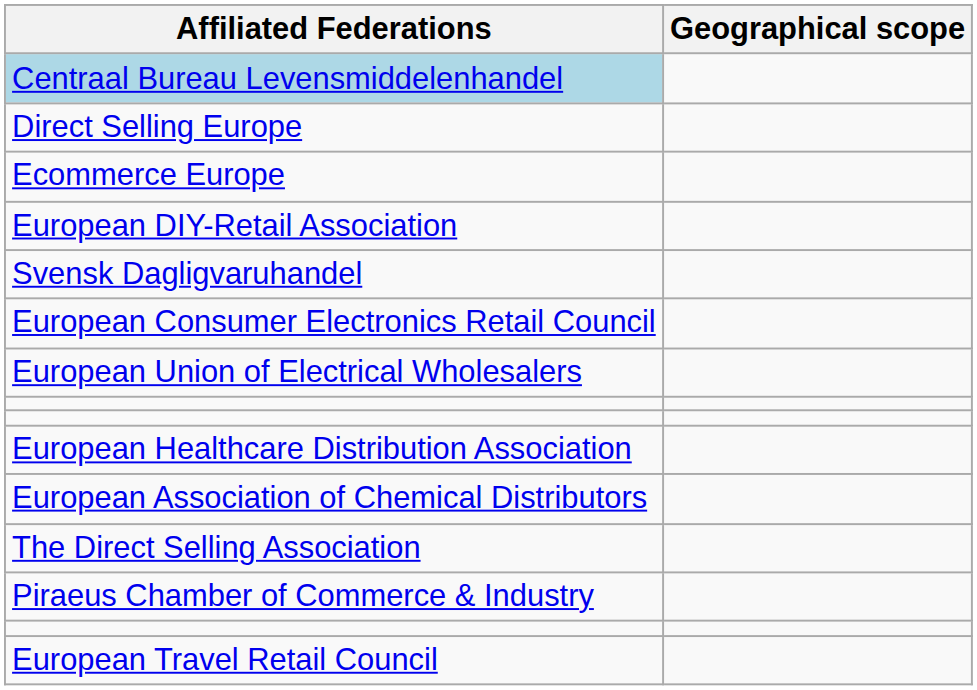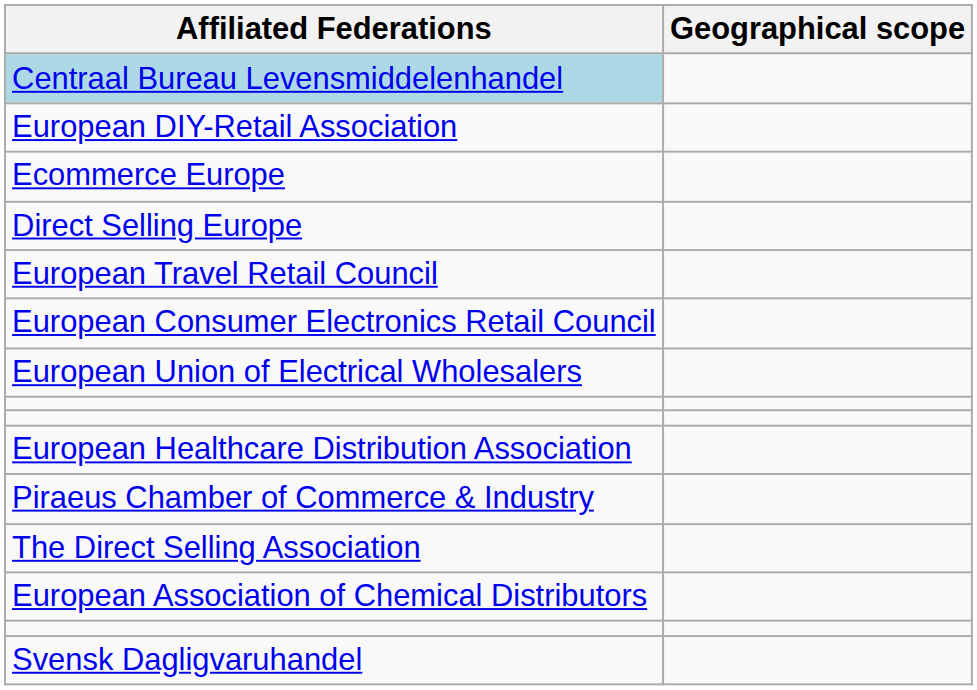(157, 126) Direct Selling Europe -> (235, 126) European DIY-Retail Association
(235, 224) European DIY-Retail Association -> (157, 224) Direct Selling Europe
(187, 273) Svensk Dagligvaruhandel -> (225, 273) European Travel Retail Council
(330, 498) European Association of Chemical Distributors -> (303, 498) Piraeus Chamber of Commerce & Industry
(303, 596) Piraeus Chamber of Commerce & Industry -> (330, 596) European Association of Chemical Distributors
(225, 659) European Travel Retail Council -> (187, 659) Svensk Dagligvaruhandel
